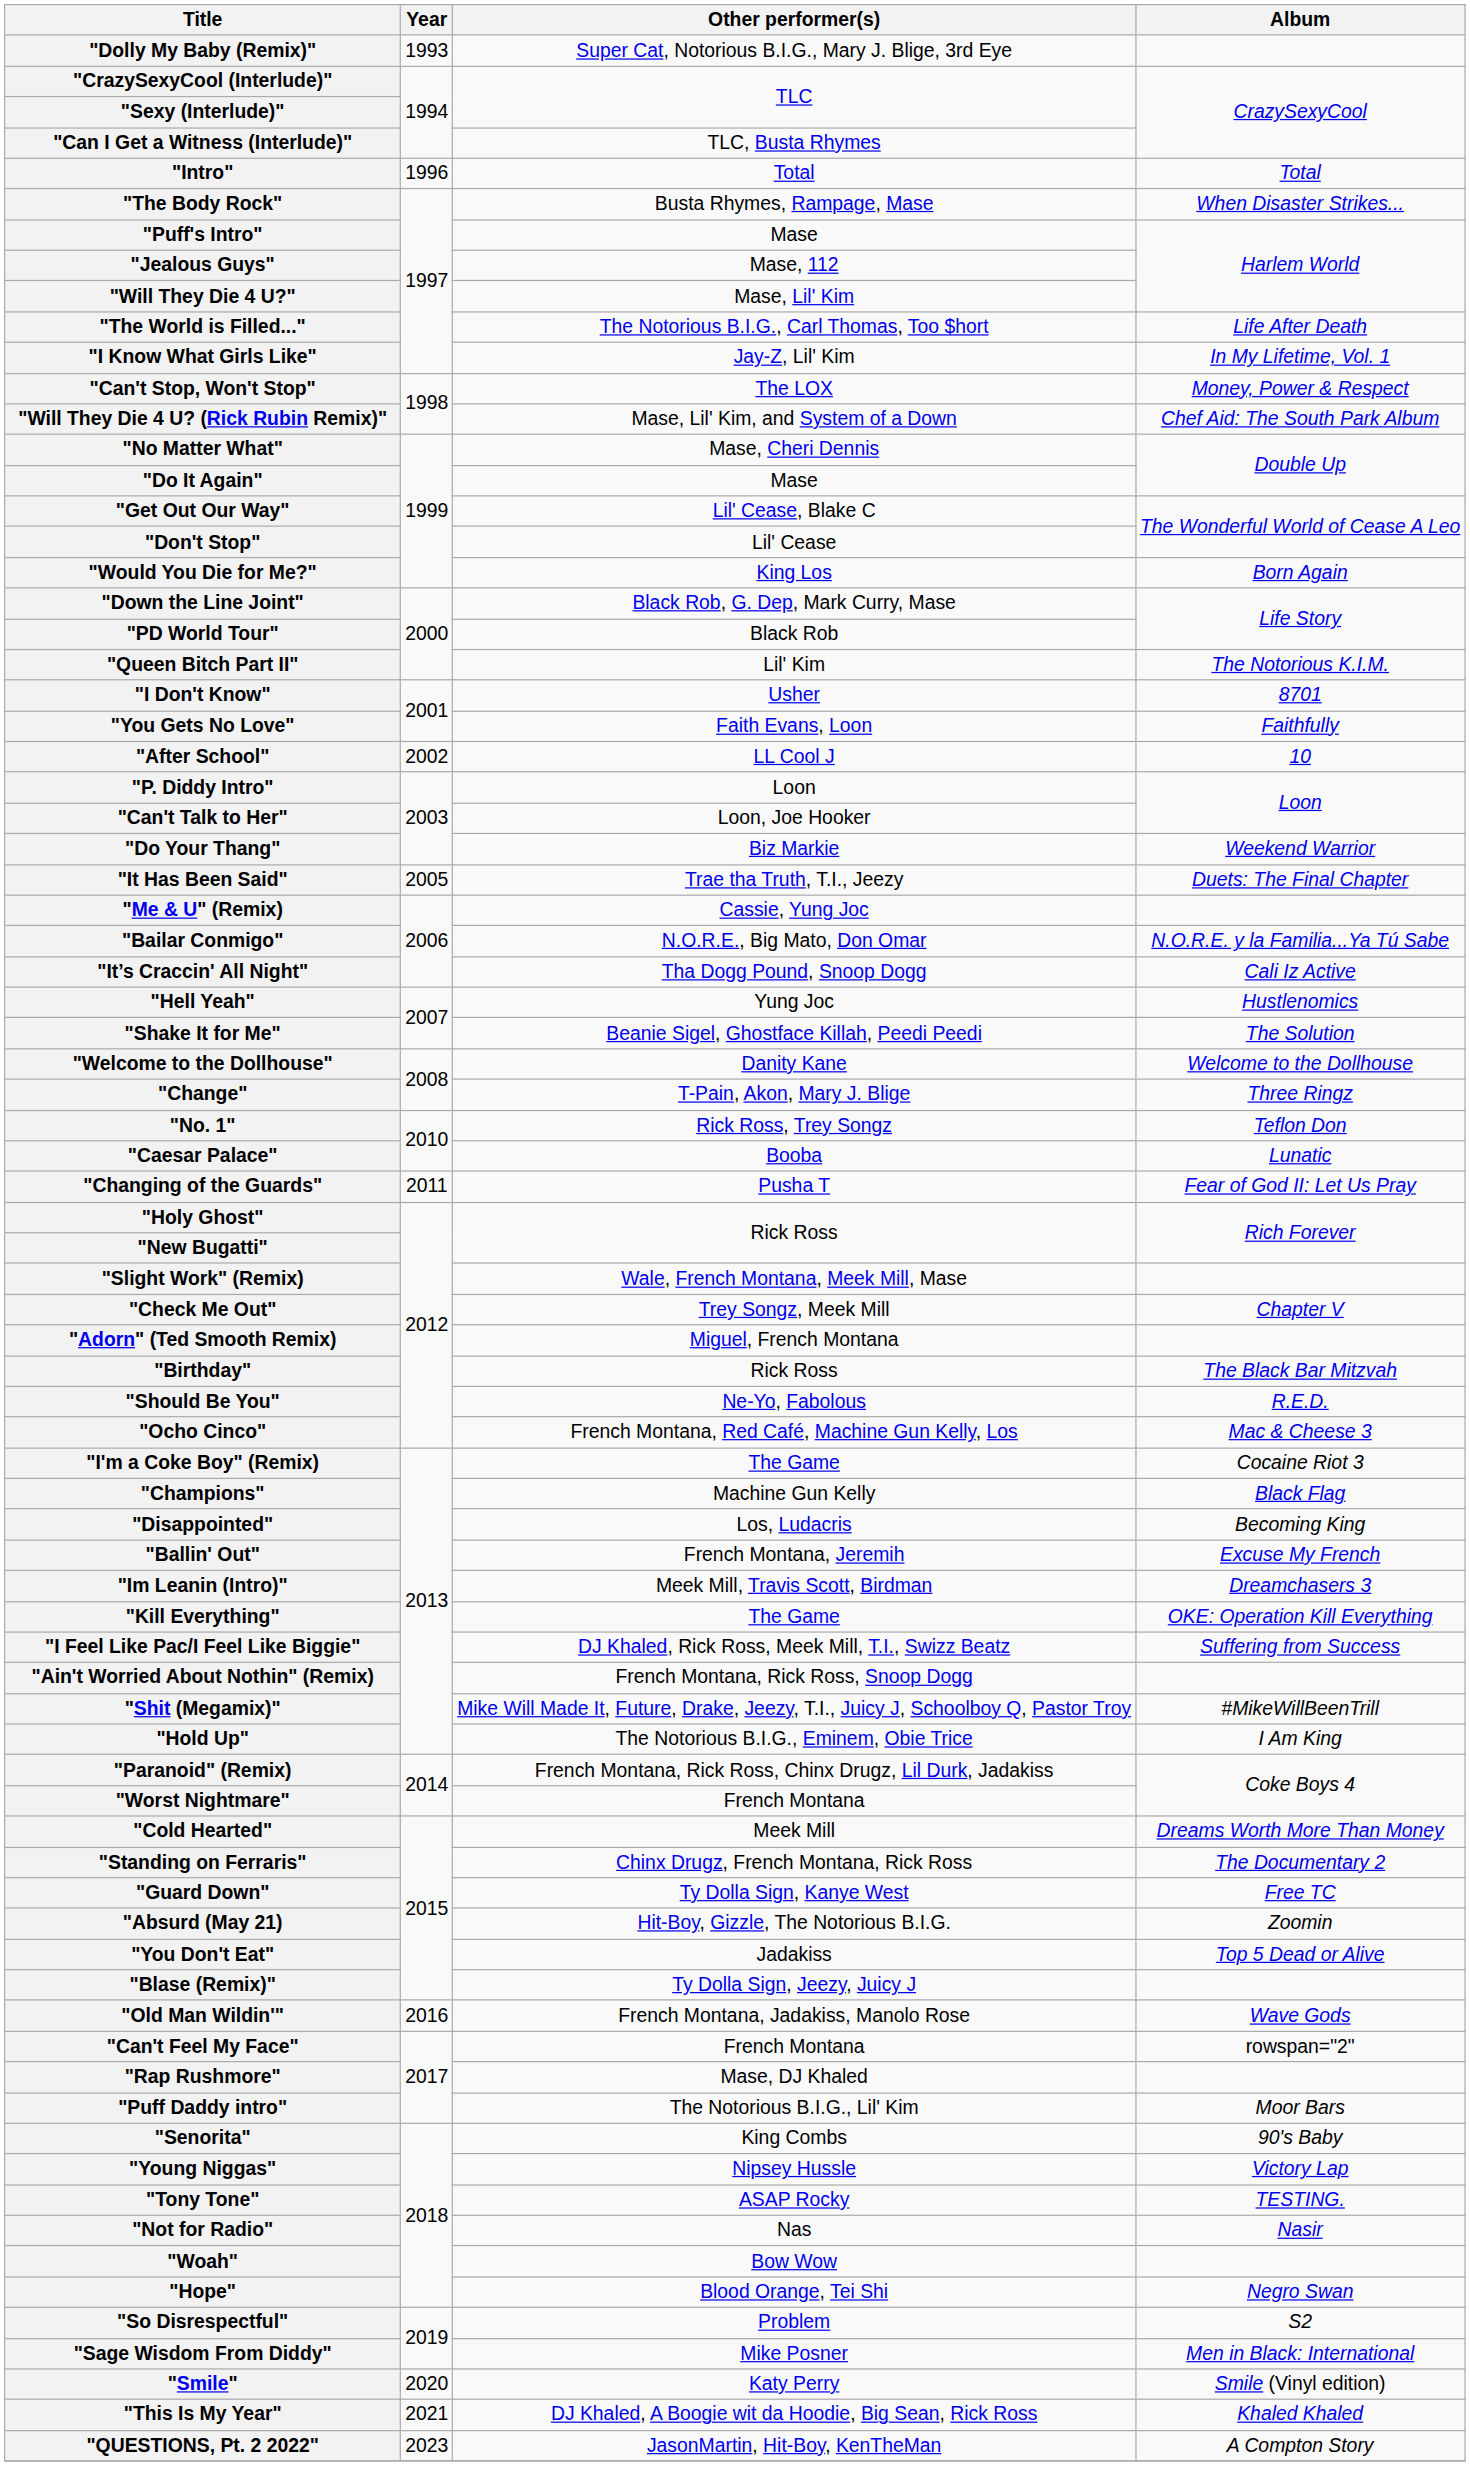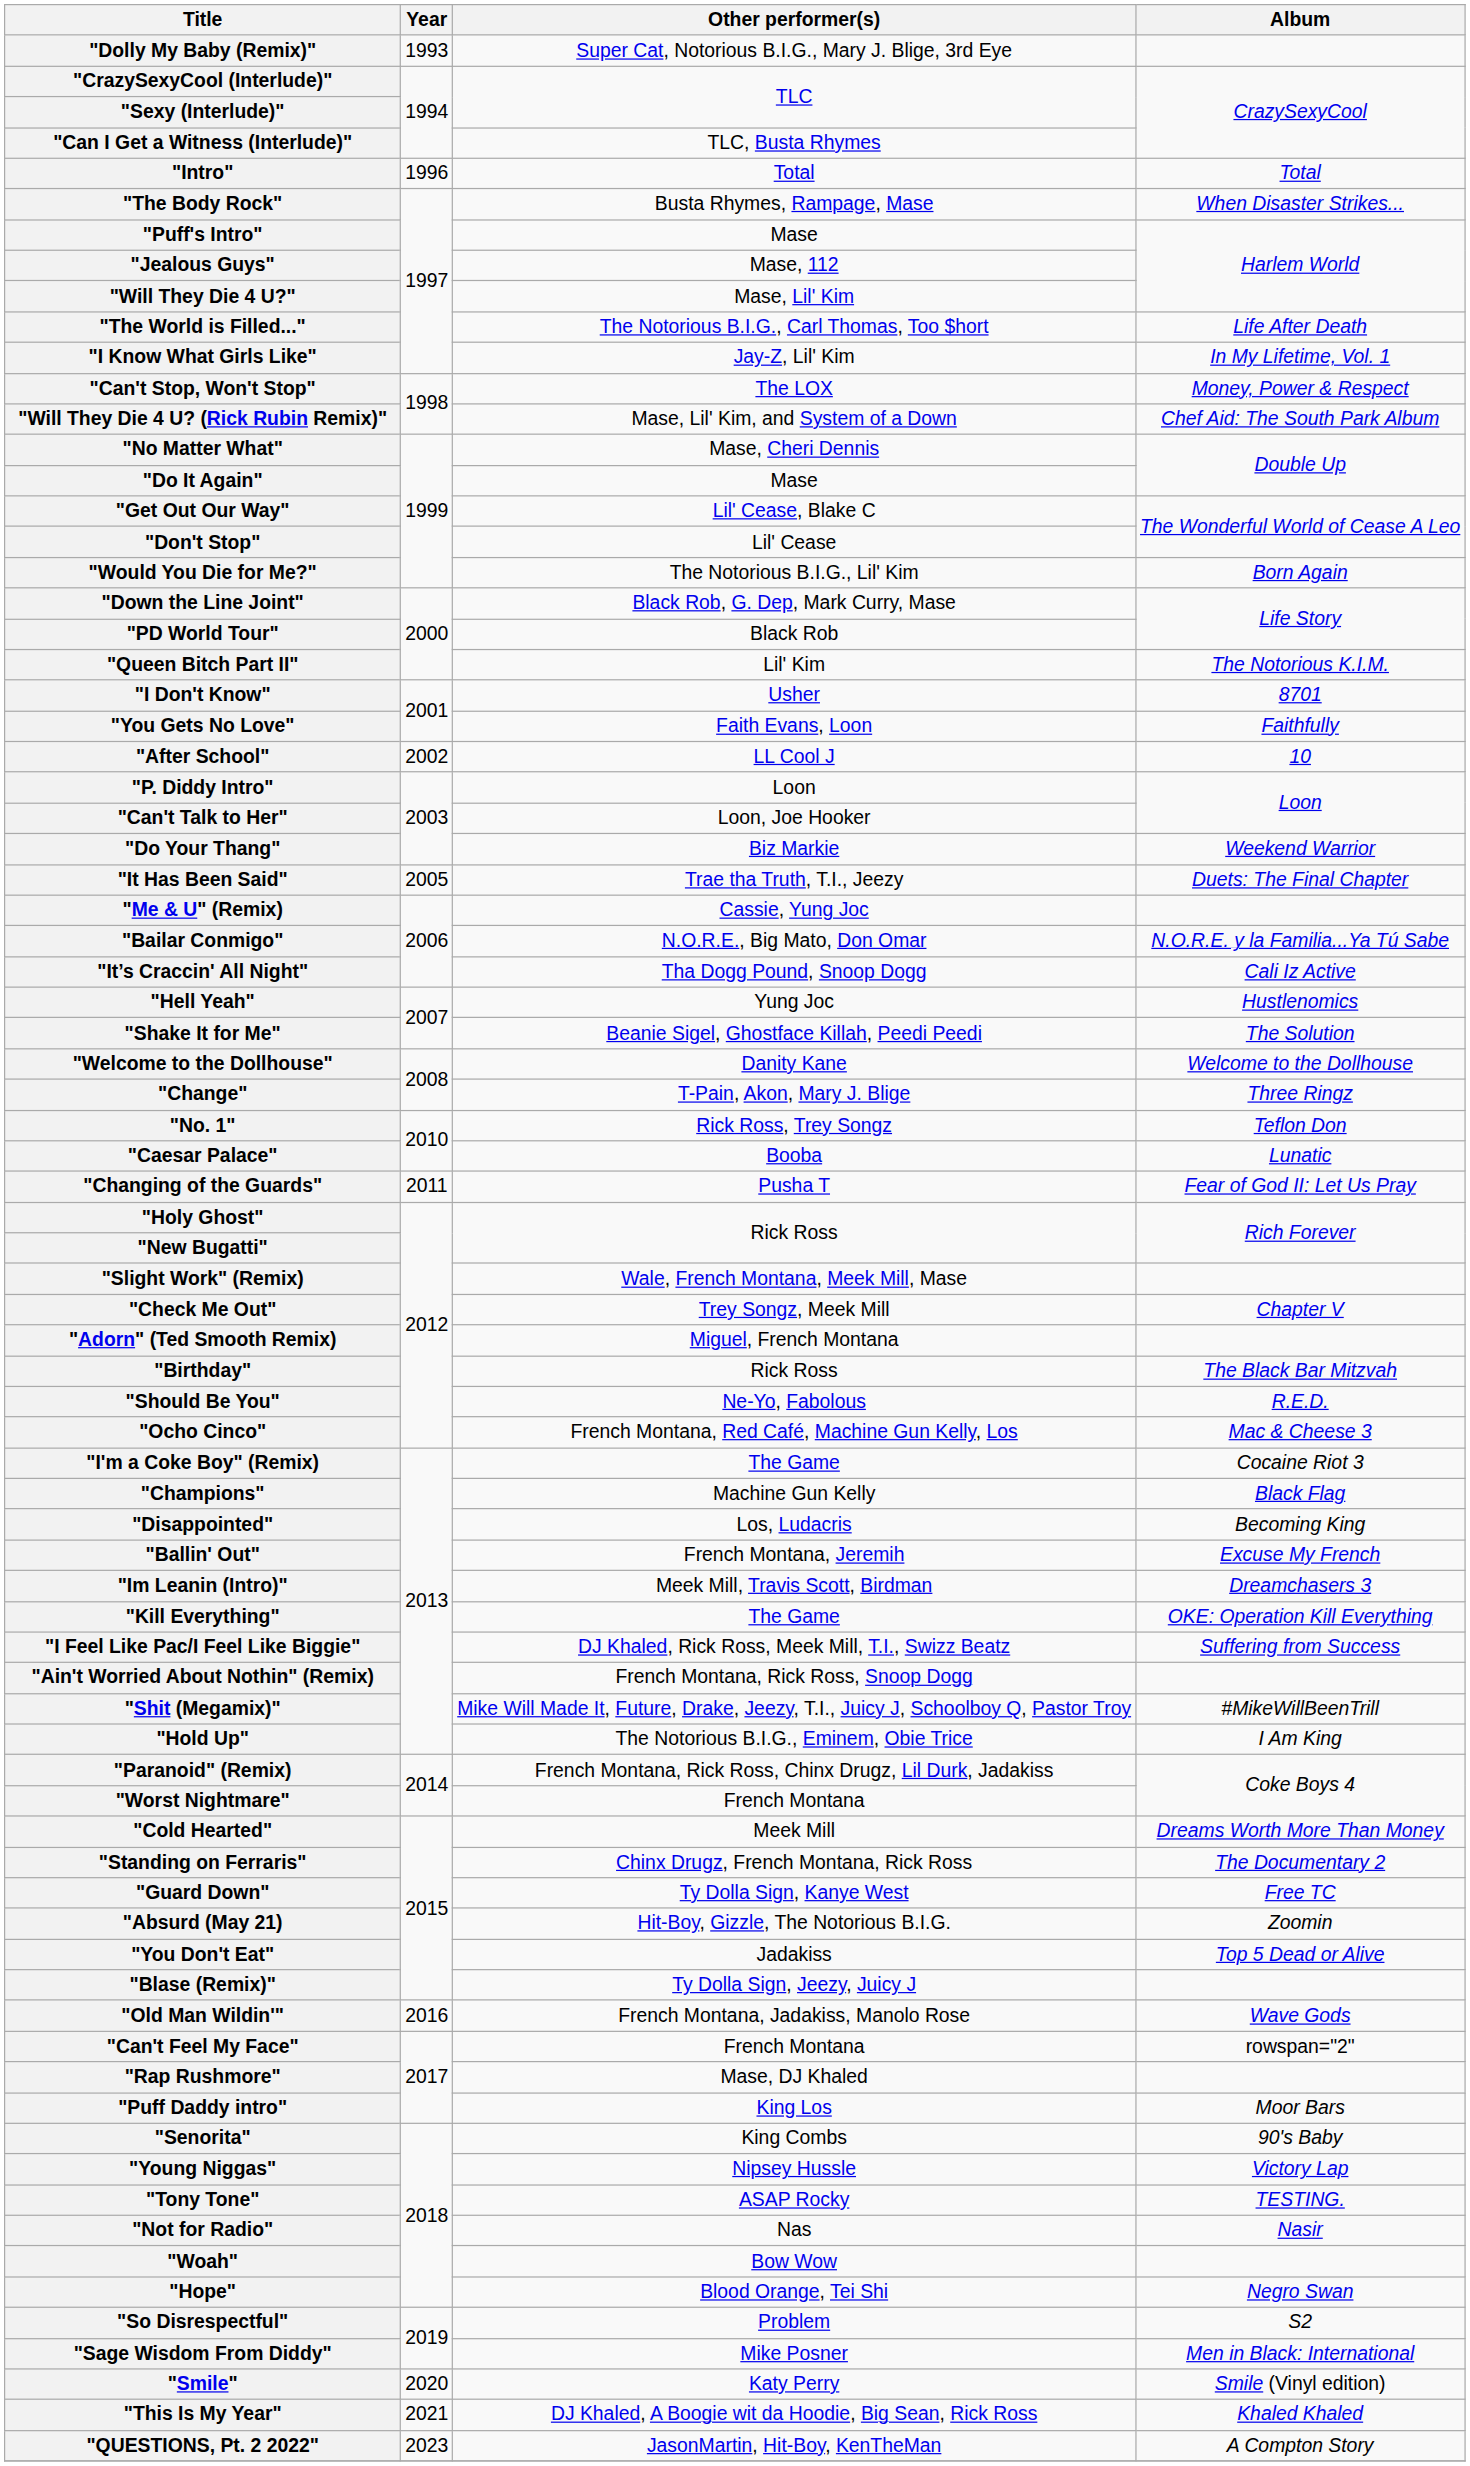(794, 572) King Los -> (794, 572) The Notorious B.I.G., Lil' Kim
(794, 2107) The Notorious B.I.G., Lil' Kim -> (794, 2107) King Los
